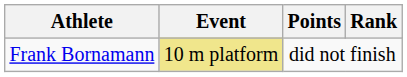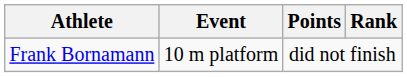(221, 54) khaki background -> (221, 54) no background
